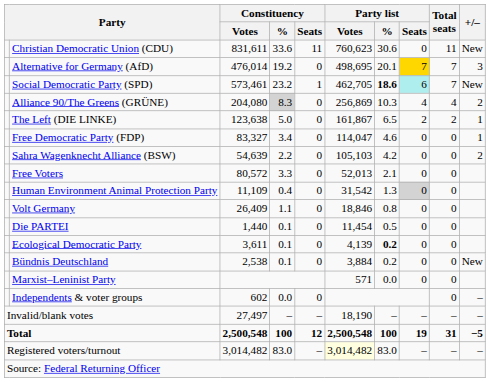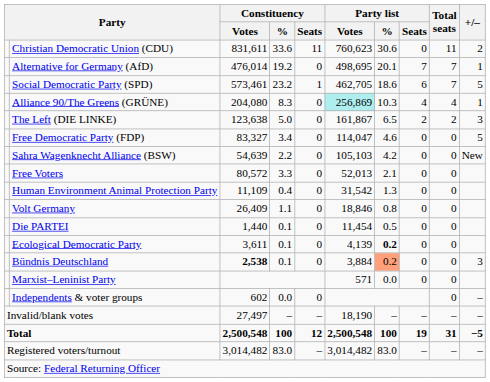(472, 48) New -> (480, 48) 2
(424, 66) gold background -> (424, 66) no background
(480, 66) 3 -> (480, 66) 1
(387, 84) bold -> (387, 84) normal
(424, 84) paleturquoise background -> (424, 84) no background
(472, 84) New -> (480, 84) 5
(285, 102) lightgrey background -> (285, 102) no background
(354, 102) no background -> (354, 102) paleturquoise background
(480, 102) 2 -> (480, 102) 1
(480, 119) 1 -> (480, 119) 3
(480, 137) 1 -> (480, 137) 5
(480, 155) 2 -> (472, 155) New
(424, 191) lightgrey background -> (424, 191) no background
(255, 262) normal -> (255, 262) bold
(390, 262) no background -> (390, 262) lightsalmon background
(472, 262) New -> (480, 262) 3
(350, 350) lightyellow background -> (350, 350) no background
